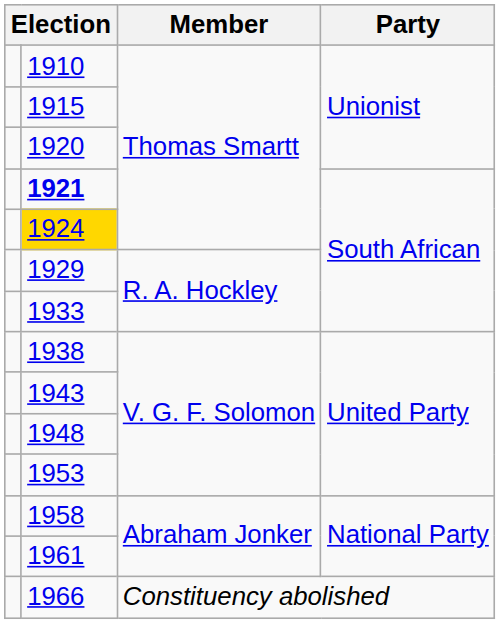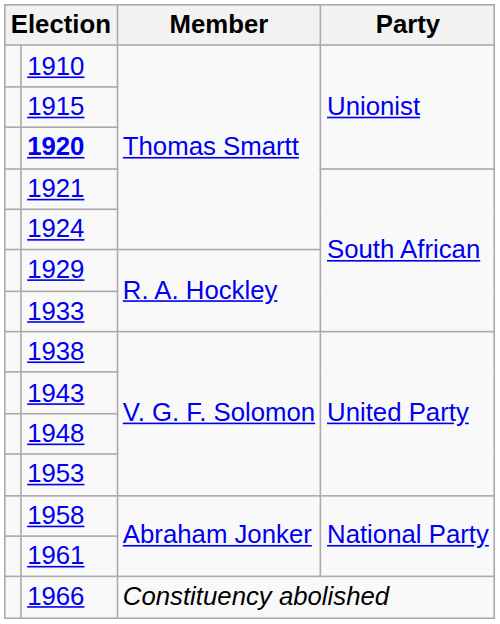(56, 147) normal -> (56, 147) bold
(56, 188) bold -> (56, 188) normal
(56, 229) gold background -> (56, 229) no background
